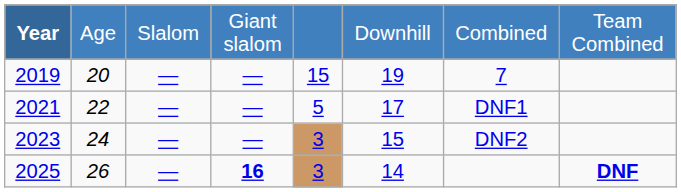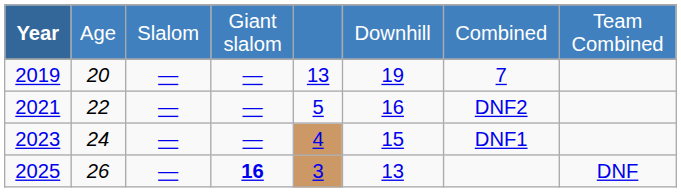(318, 75) 15 -> (318, 75) 13
(393, 107) 17 -> (393, 107) 16
(501, 107) DNF1 -> (501, 107) DNF2
(318, 139) 3 -> (318, 139) 4
(501, 139) DNF2 -> (501, 139) DNF1
(393, 171) 14 -> (393, 171) 13
(618, 171) bold -> (618, 171) normal
